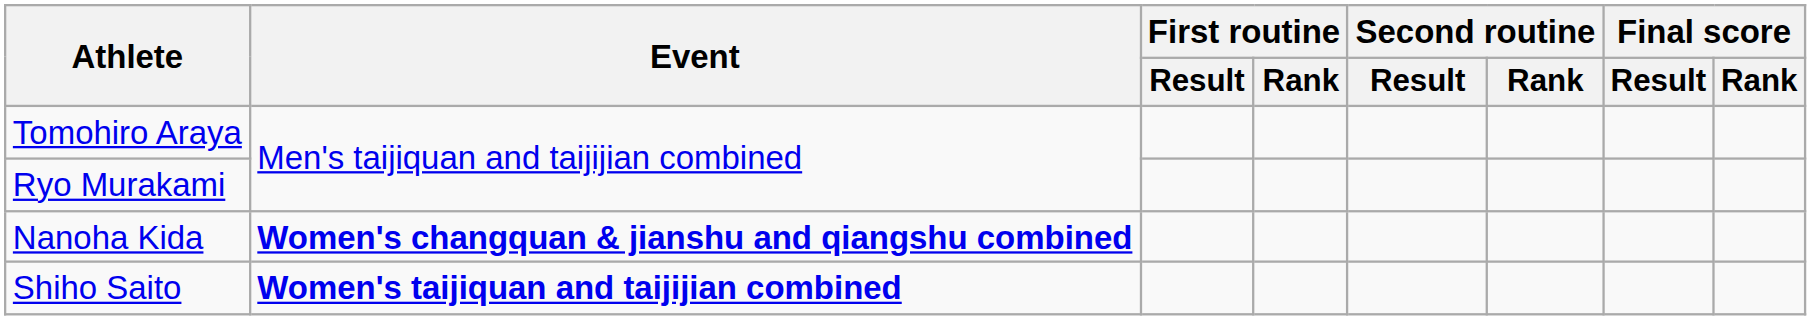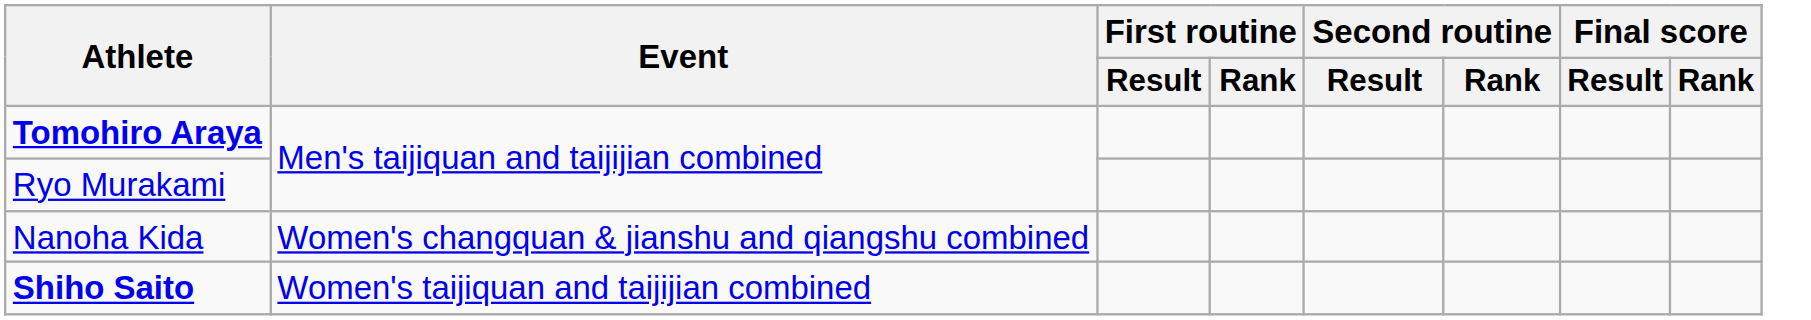(127, 133) normal -> (137, 133) bold
(695, 237) bold -> (683, 237) normal
(97, 289) normal -> (104, 289) bold
(580, 289) bold -> (574, 289) normal
